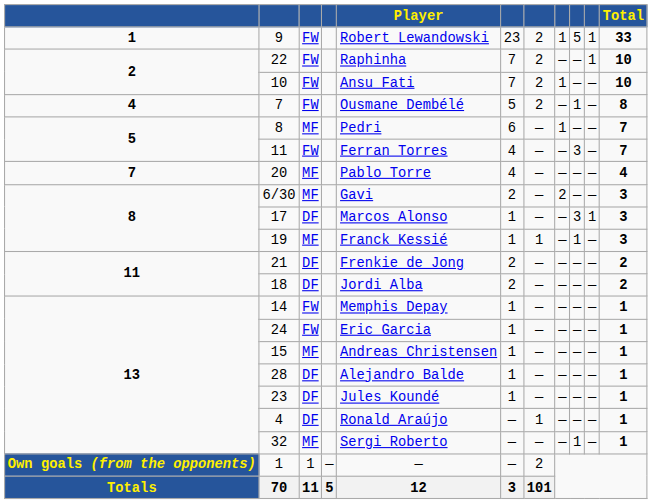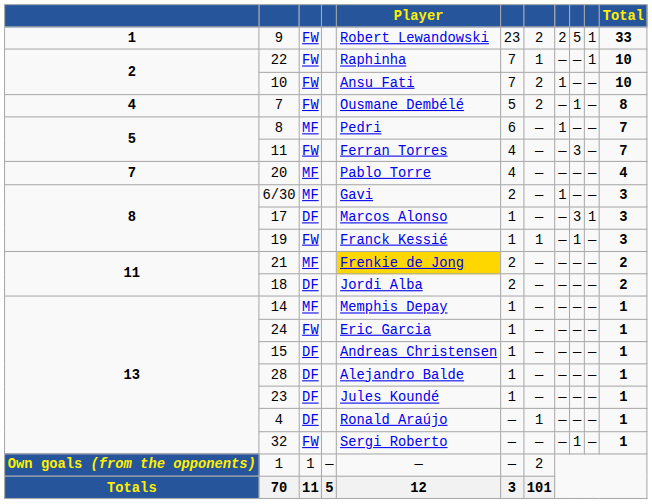(562, 38) 1 -> (562, 38) 2
(539, 61) 2 -> (539, 61) 1
(562, 195) 2 -> (562, 195) 1
(310, 240) MF -> (310, 240) FW
(310, 263) DF -> (310, 263) MF
(402, 263) no background -> (402, 263) gold background
(310, 308) FW -> (310, 308) MF
(310, 353) MF -> (310, 353) DF
(310, 442) MF -> (310, 442) FW
